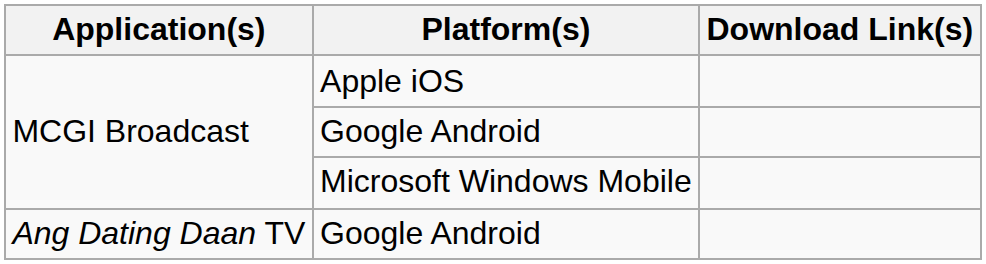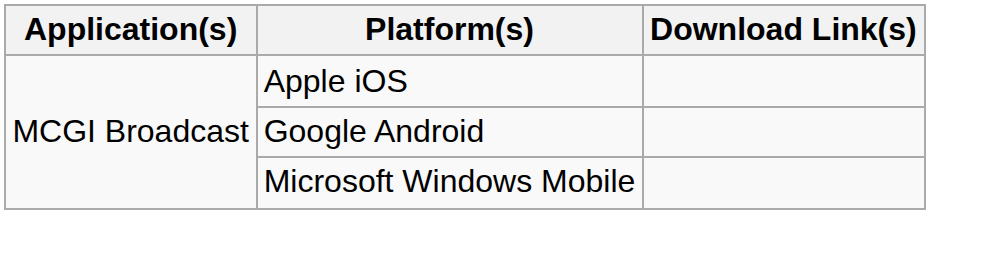- row: (159, 232)
